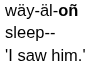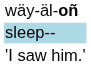(30, 33) no background -> (30, 33) lightblue background
